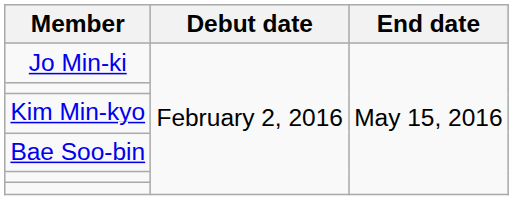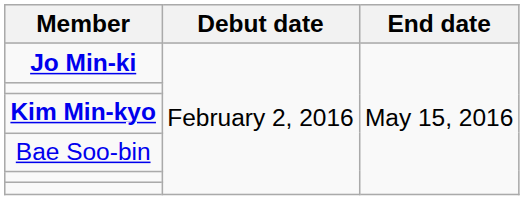(78, 62) normal -> (83, 62) bold
(78, 112) normal -> (83, 112) bold
